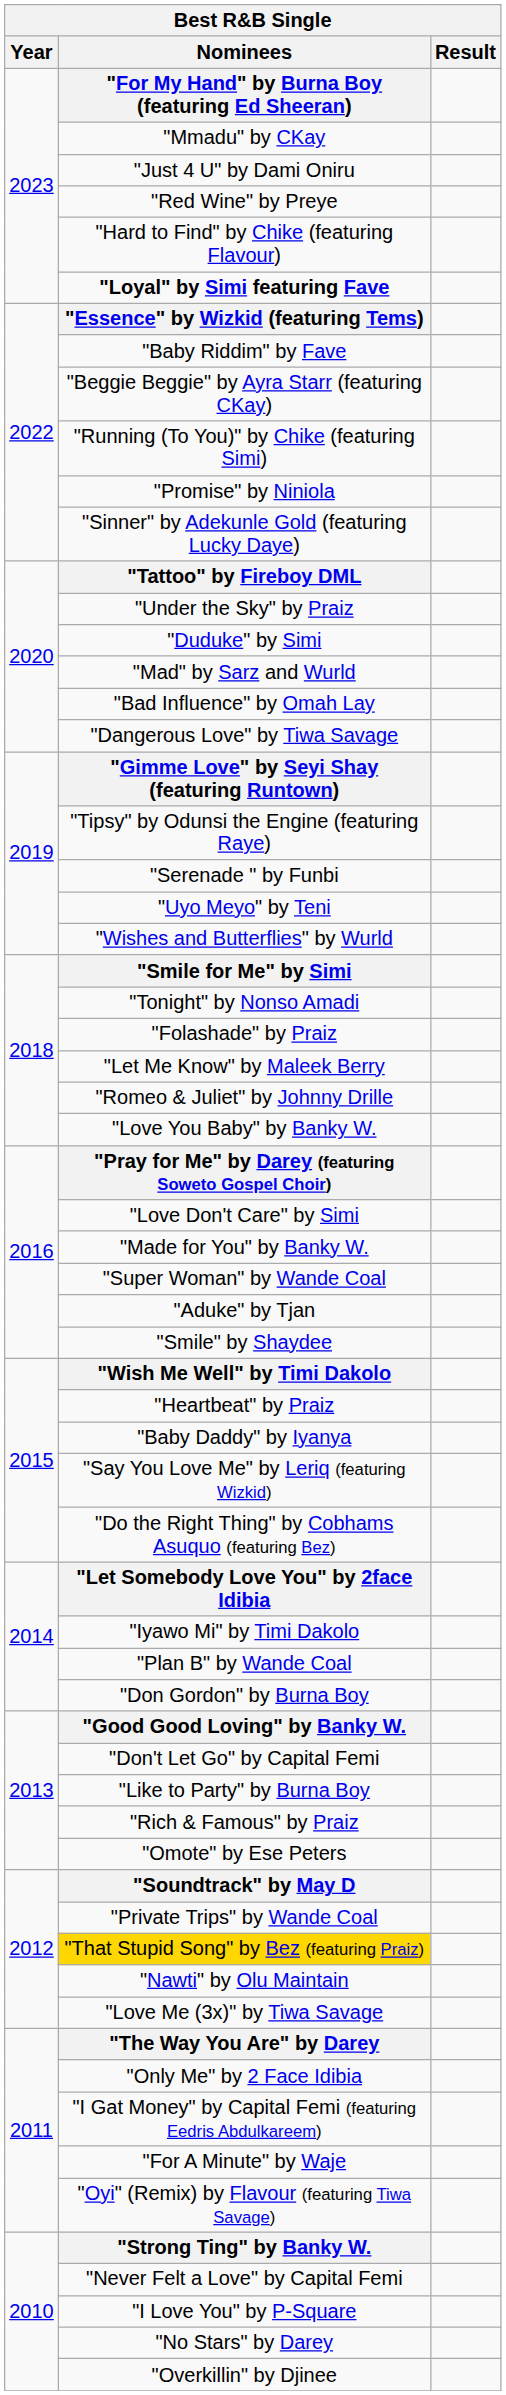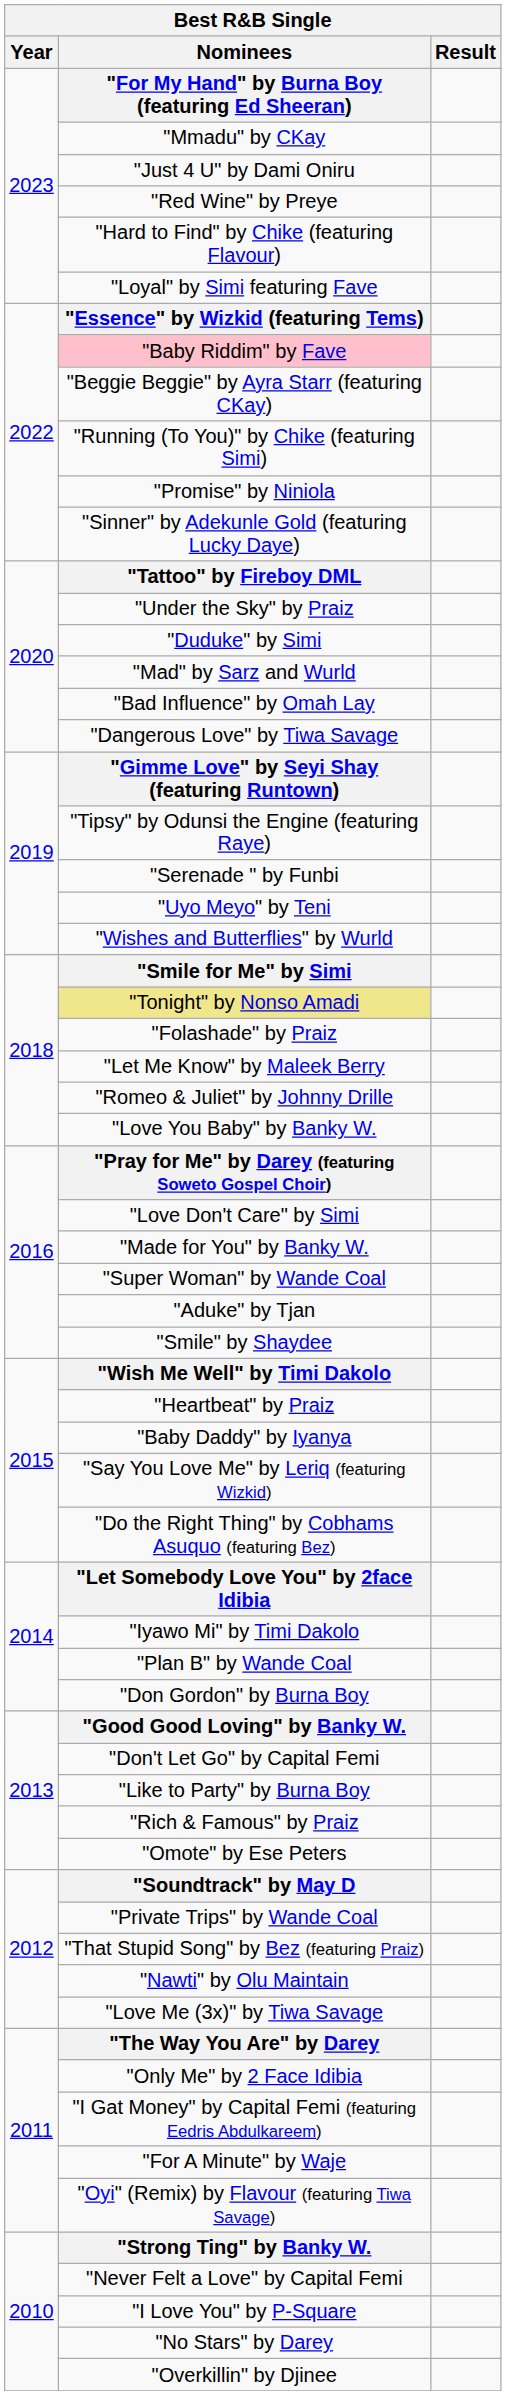(244, 287) bold -> (244, 287) normal
(244, 350) no background -> (244, 350) pink background
(244, 1002) no background -> (244, 1002) khaki background
(244, 1948) gold background -> (244, 1948) no background
